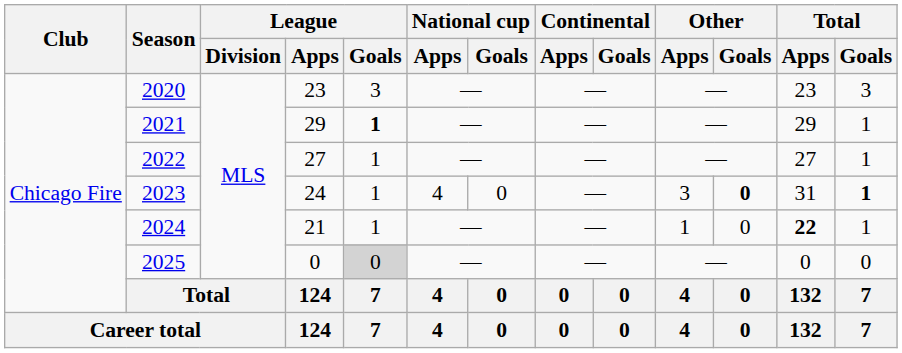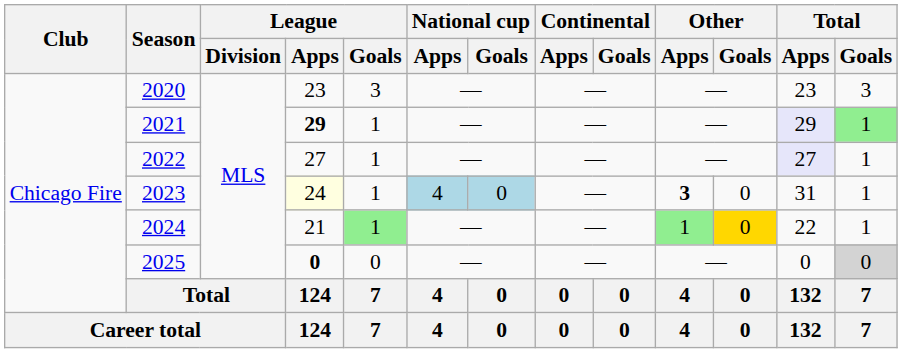(315, 124) normal -> (315, 124) bold
(375, 124) bold -> (375, 124) normal
(805, 124) no background -> (805, 124) lavender background
(866, 124) no background -> (866, 124) lightgreen background
(805, 158) no background -> (805, 158) lavender background
(315, 192) no background -> (315, 192) lightyellow background
(437, 192) no background -> (437, 192) lightblue background
(502, 192) no background -> (502, 192) lightblue background
(685, 192) normal -> (685, 192) bold
(745, 192) bold -> (745, 192) normal
(866, 192) bold -> (866, 192) normal
(375, 227) no background -> (375, 227) lightgreen background
(685, 227) no background -> (685, 227) lightgreen background
(745, 227) no background -> (745, 227) gold background
(805, 227) bold -> (805, 227) normal
(315, 261) normal -> (315, 261) bold
(375, 261) lightgrey background -> (375, 261) no background
(866, 261) no background -> (866, 261) lightgrey background
